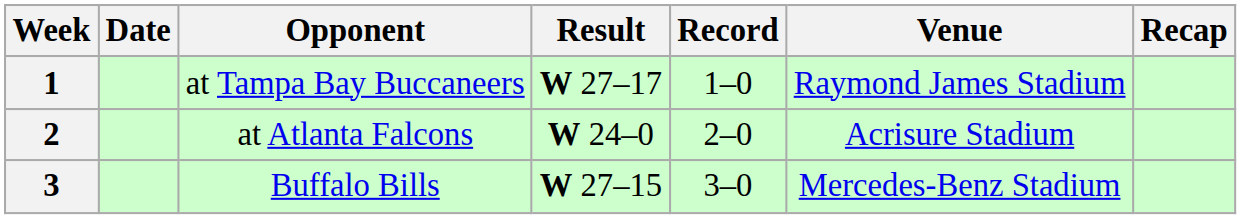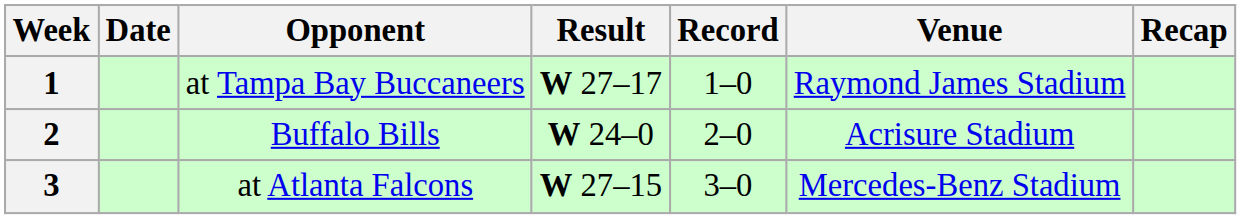(355, 133) at Atlanta Falcons -> (355, 133) Buffalo Bills
(355, 185) Buffalo Bills -> (355, 185) at Atlanta Falcons
